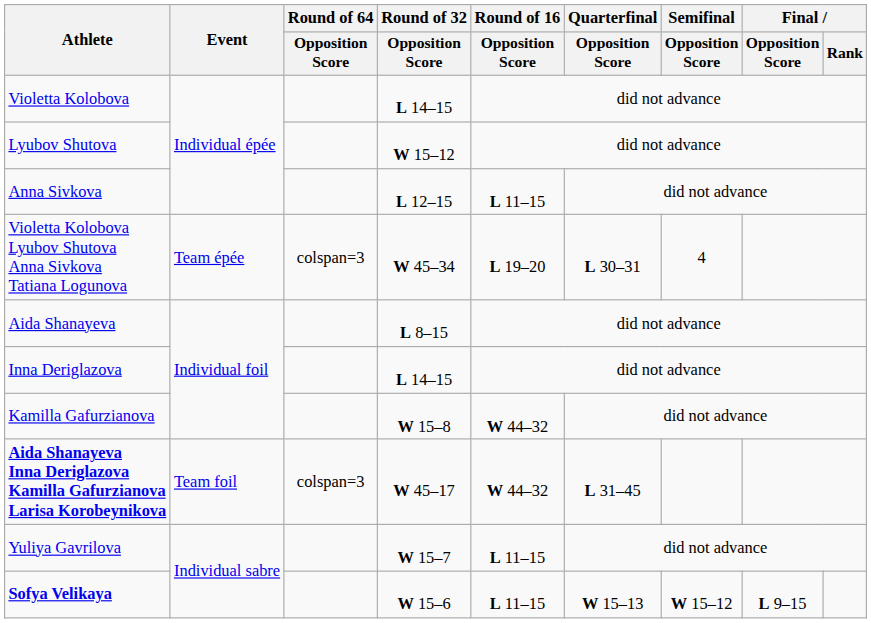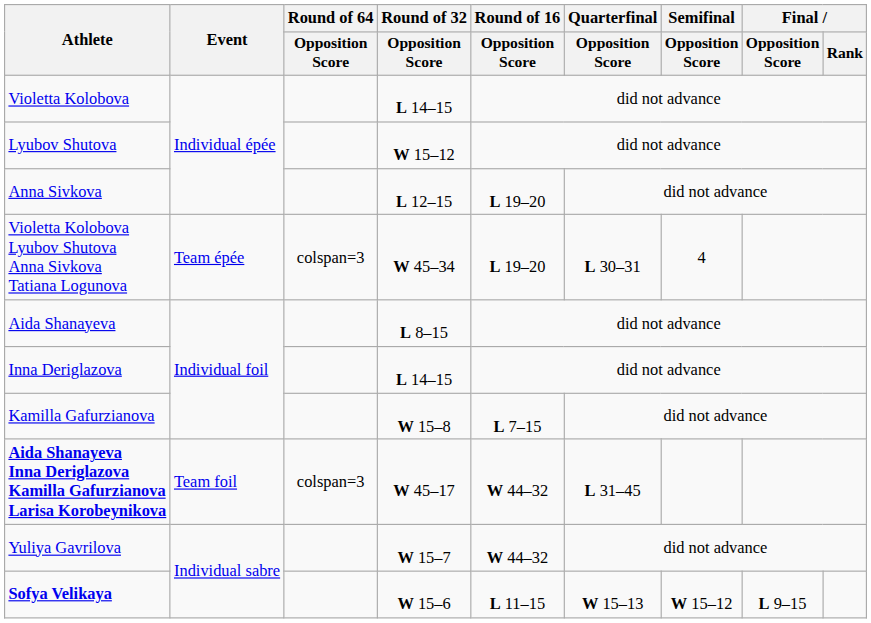(517, 201) L 11–15 -> (517, 201) L 19–20
(517, 426) W 44–32 -> (517, 426) L 7–15
(517, 557) L 11–15 -> (517, 557) W 44–32
